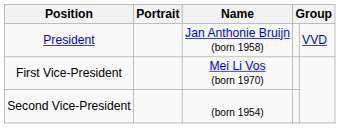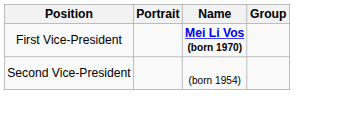- row: (69, 40)
(238, 73) normal -> (215, 40) bold
